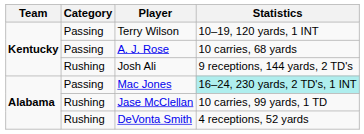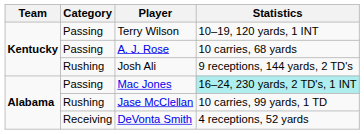(84, 120) Rushing -> (88, 120) Receiving
